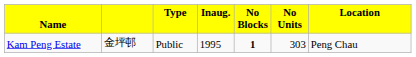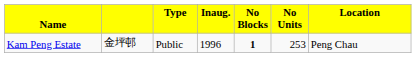(210, 44) 1995 -> (210, 44) 1996
(298, 44) 303 -> (298, 44) 253
